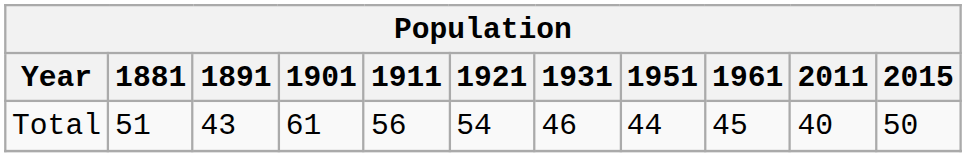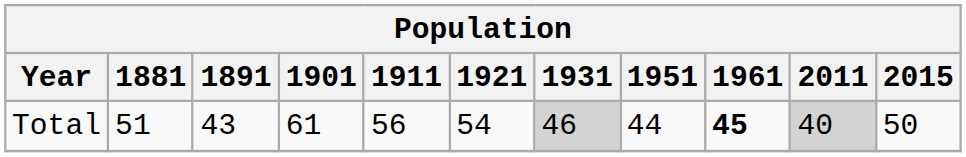(559, 126) no background -> (559, 126) lightgrey background
(730, 126) normal -> (730, 126) bold
(815, 126) no background -> (815, 126) lightgrey background
